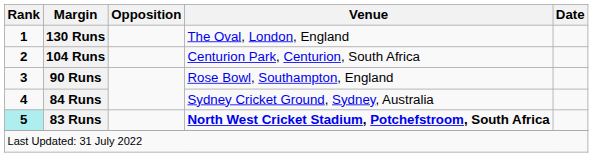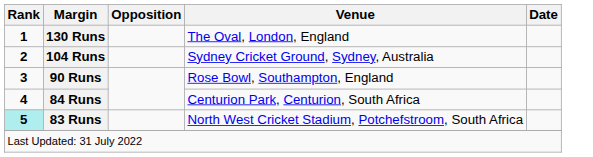(304, 57) Centurion Park, Centurion, South Africa -> (311, 57) Sydney Cricket Ground, Sydney, Australia
(311, 99) Sydney Cricket Ground, Sydney, Australia -> (304, 99) Centurion Park, Centurion, South Africa
(369, 120) bold -> (355, 120) normal
